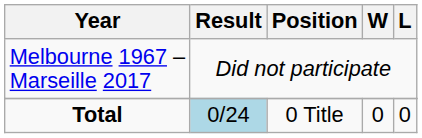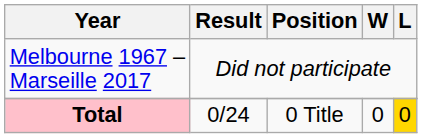(97, 115) no background -> (97, 115) pink background
(228, 115) lightblue background -> (228, 115) no background
(405, 115) no background -> (405, 115) gold background
